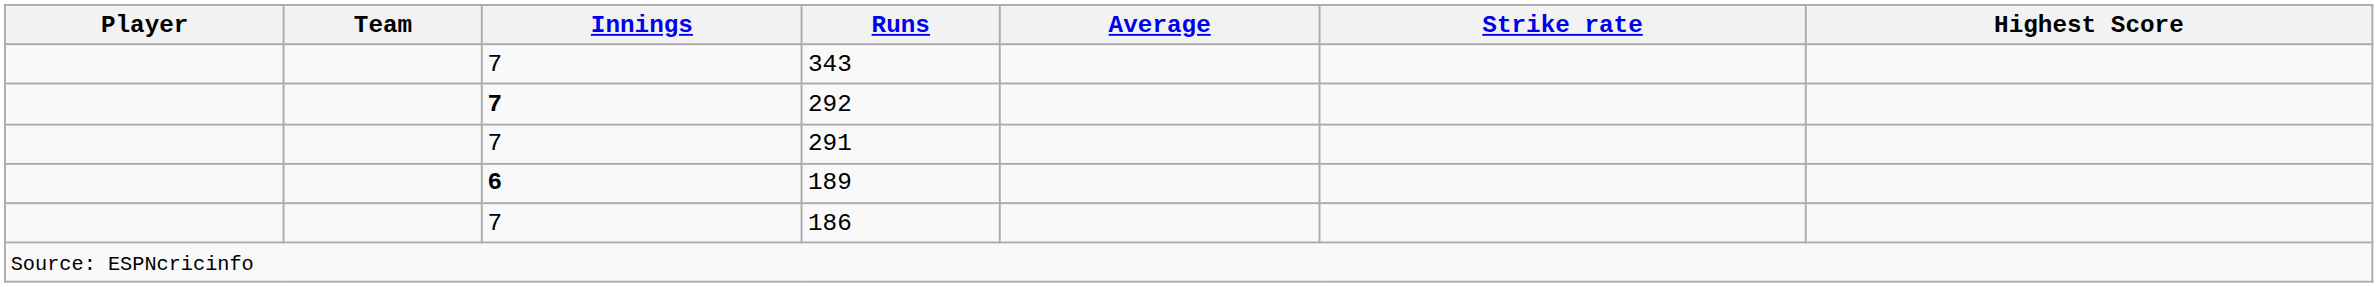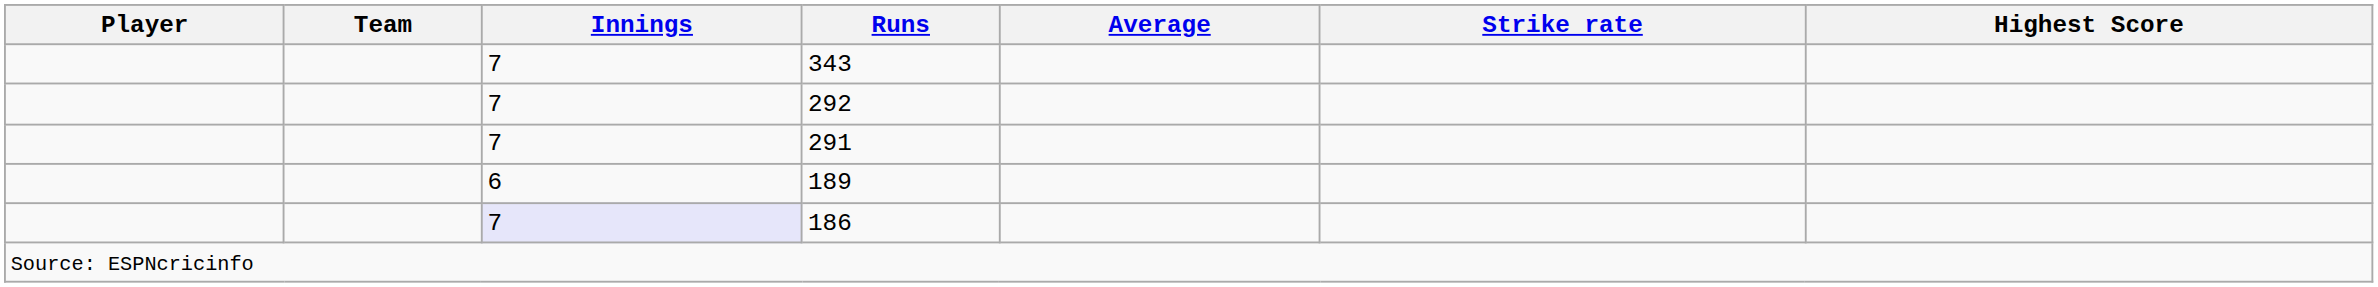(495, 104) bold -> (495, 104) normal
(495, 183) bold -> (495, 183) normal
(495, 223) no background -> (495, 223) lavender background
